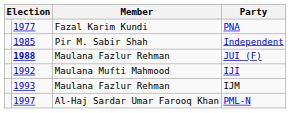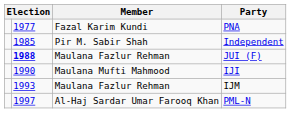(24, 71) 1992 -> (24, 71) 1990
